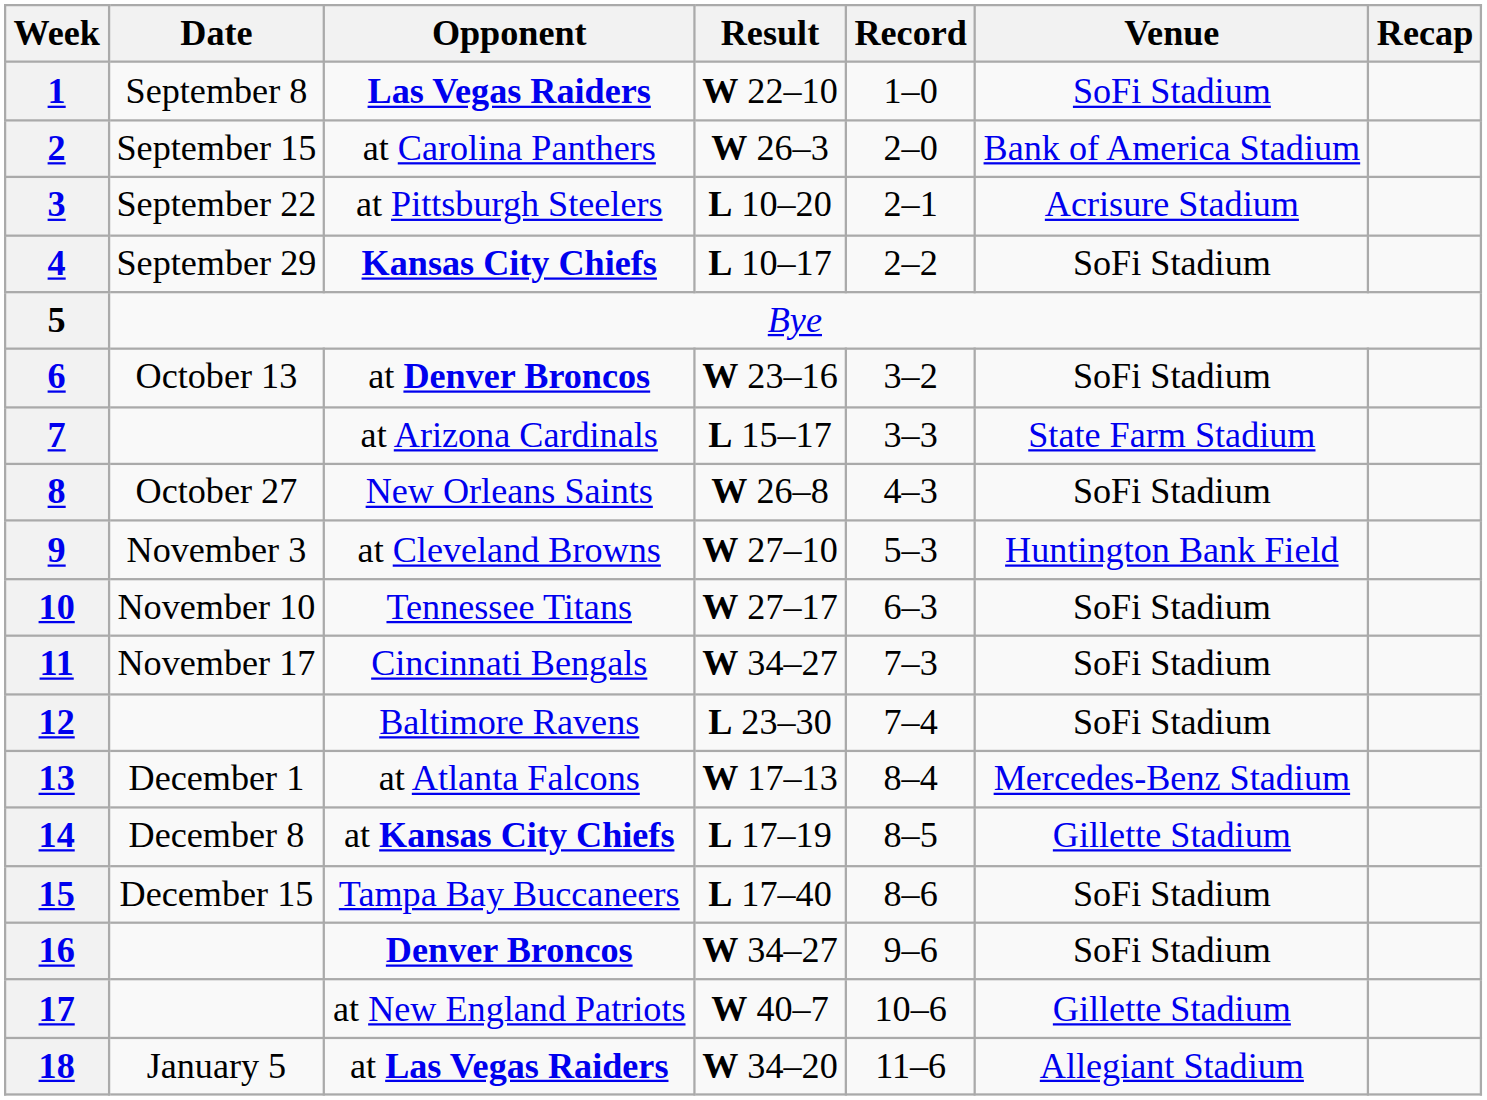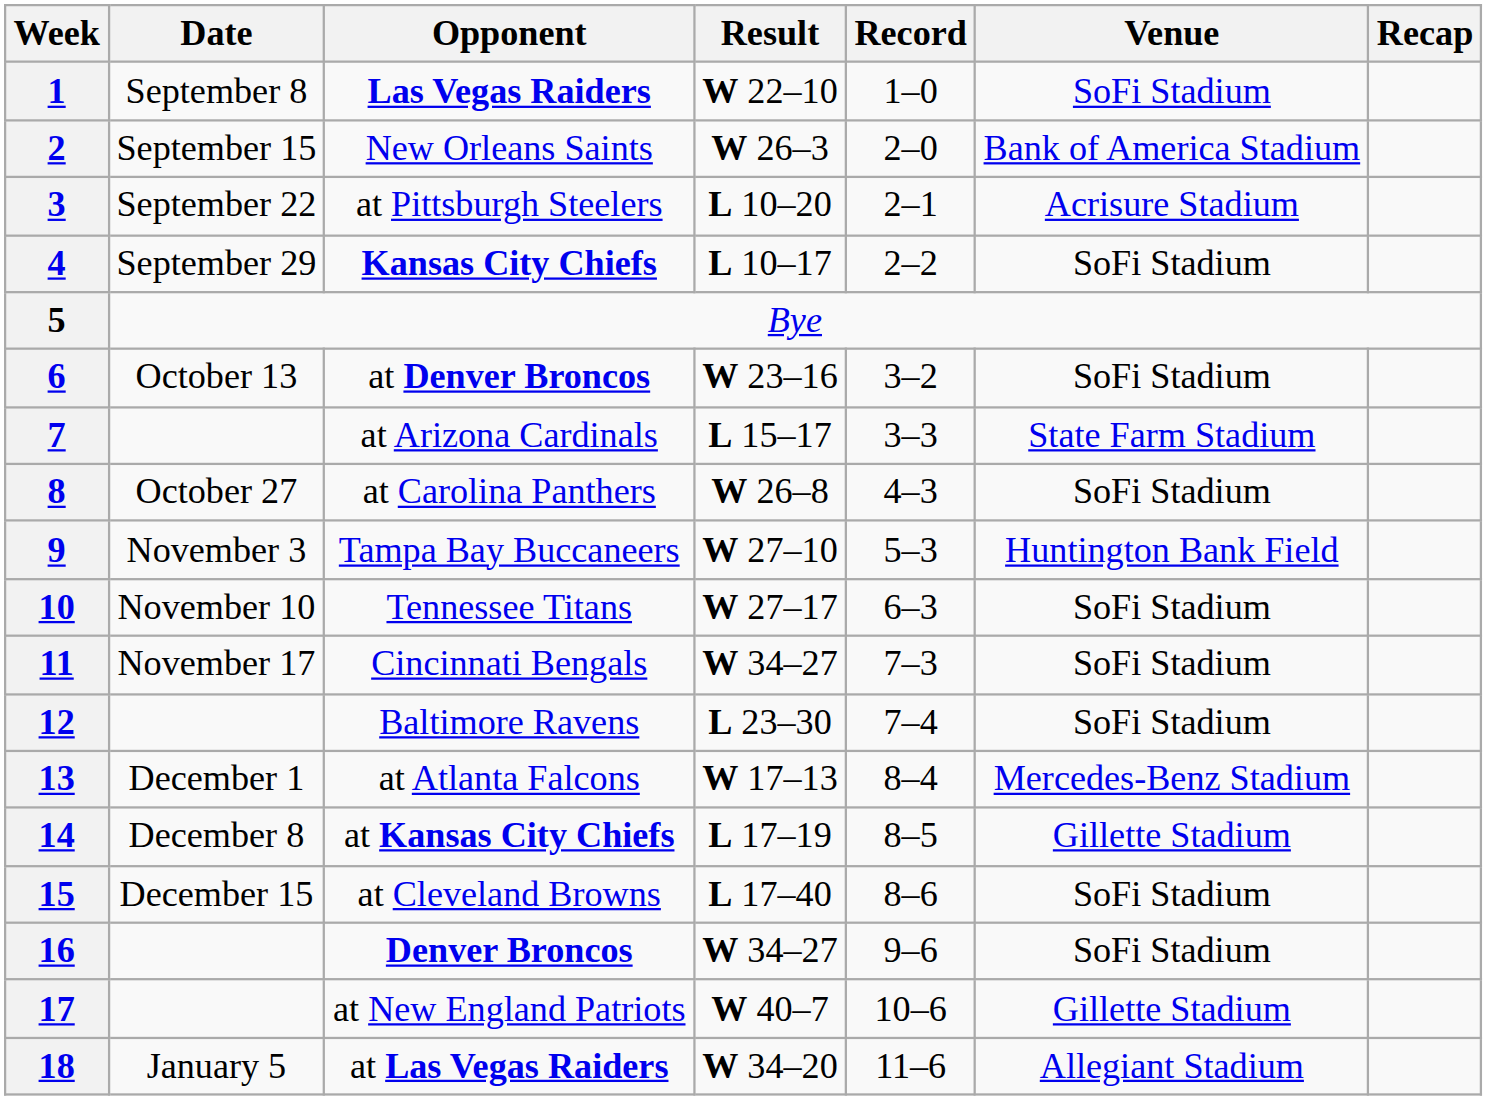(509, 147) at Carolina Panthers -> (509, 147) New Orleans Saints
(509, 491) New Orleans Saints -> (509, 491) at Carolina Panthers
(509, 549) at Cleveland Browns -> (509, 549) Tampa Bay Buccaneers
(509, 893) Tampa Bay Buccaneers -> (509, 893) at Cleveland Browns
